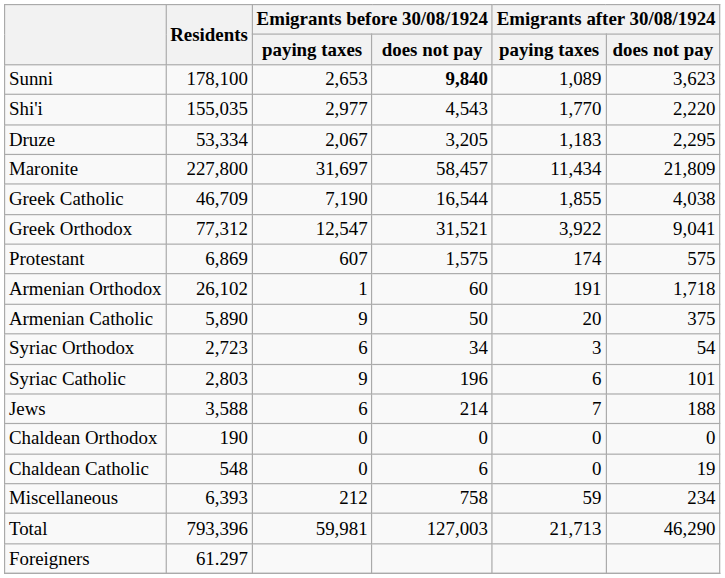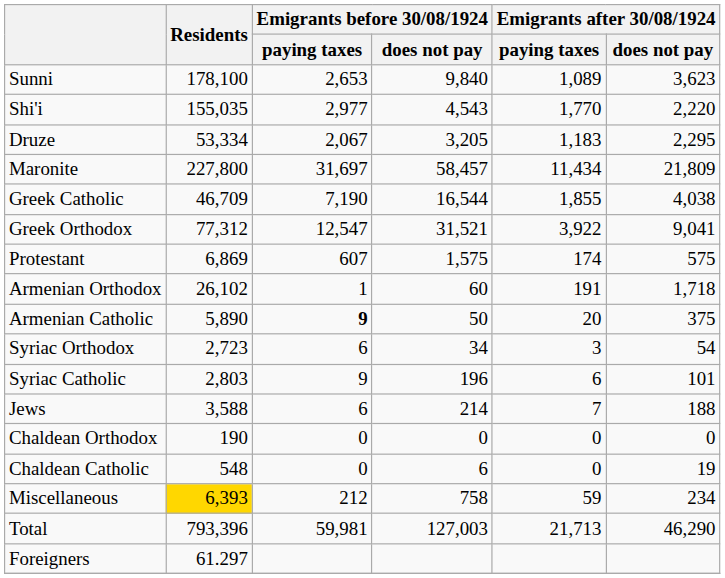(467, 79) bold -> (467, 79) normal
(363, 318) normal -> (363, 318) bold
(227, 498) no background -> (227, 498) gold background
